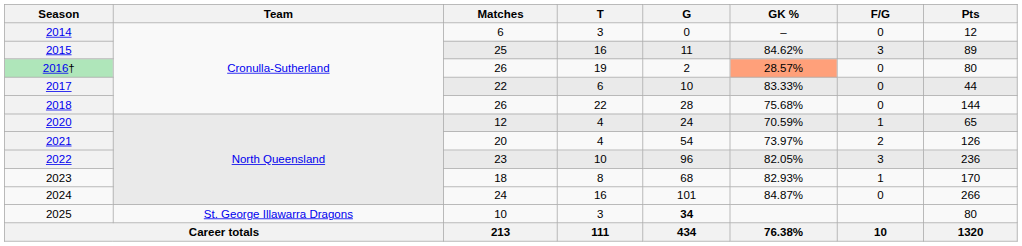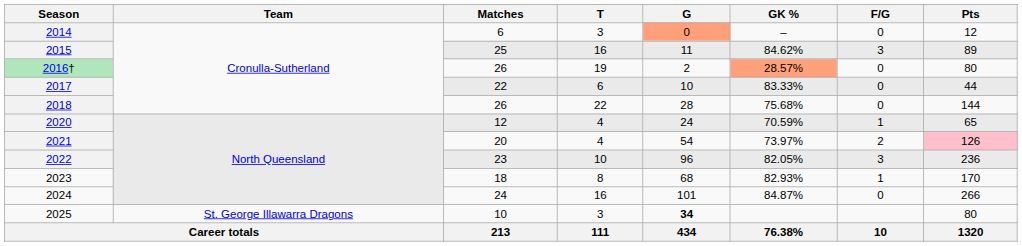(687, 32) no background -> (687, 32) lightsalmon background
(971, 141) no background -> (971, 141) pink background
